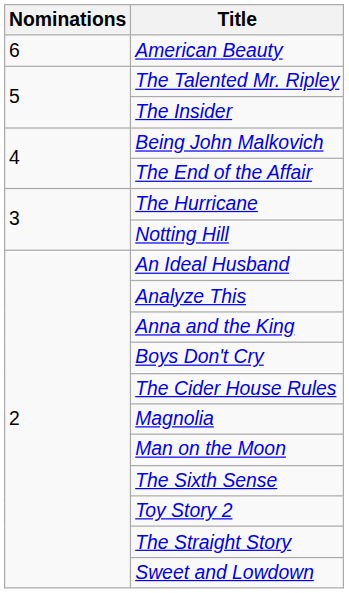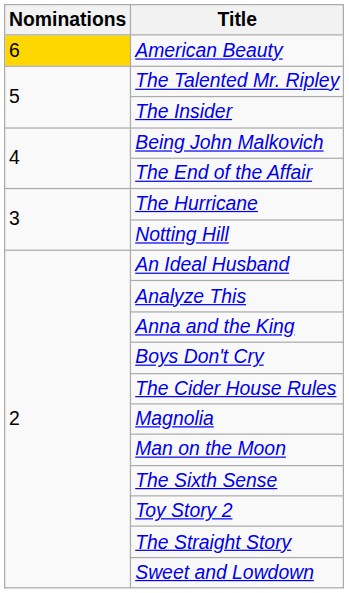(14, 50) no background -> (14, 50) gold background
